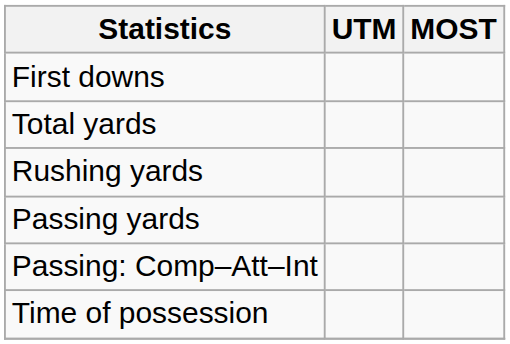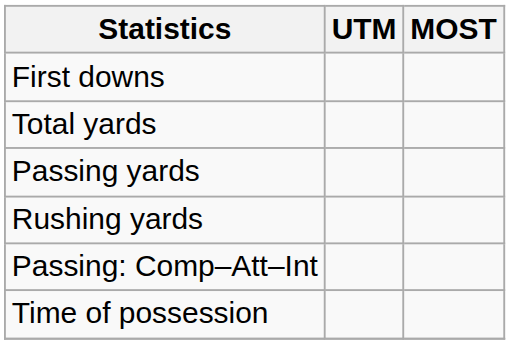rows swapped: (107, 171) <-> (106, 218)
